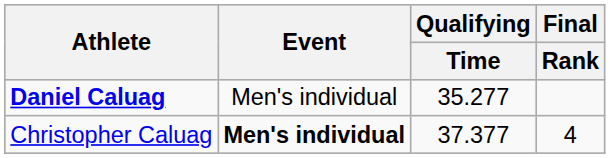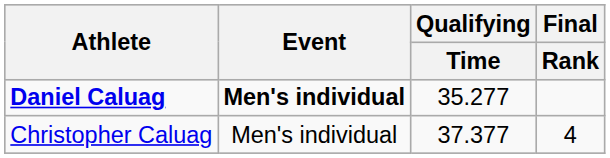(314, 98) normal -> (314, 98) bold
(314, 135) bold -> (314, 135) normal
